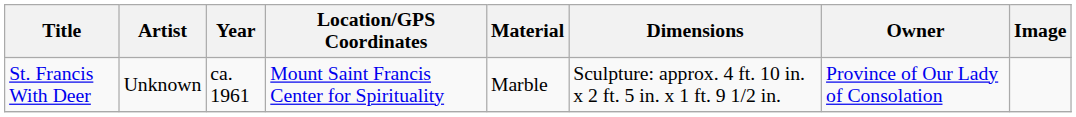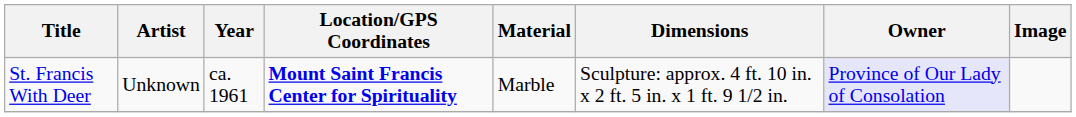(357, 84) normal -> (363, 84) bold
(912, 84) no background -> (915, 84) lavender background
